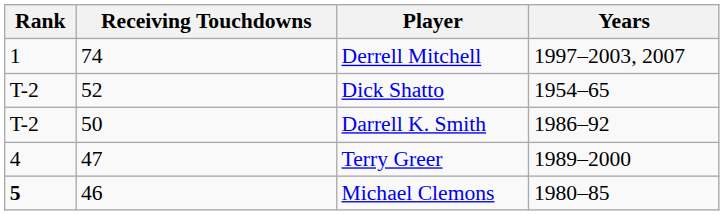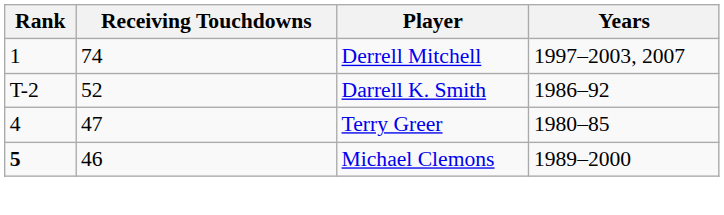- row: (393, 90)
(92, 124) 50 -> (92, 90) 52
(583, 158) 1989–2000 -> (572, 124) 1980–85
(572, 192) 1980–85 -> (583, 158) 1989–2000
